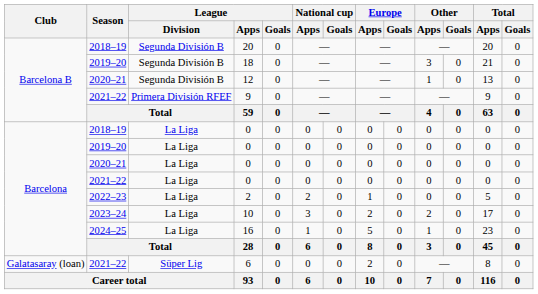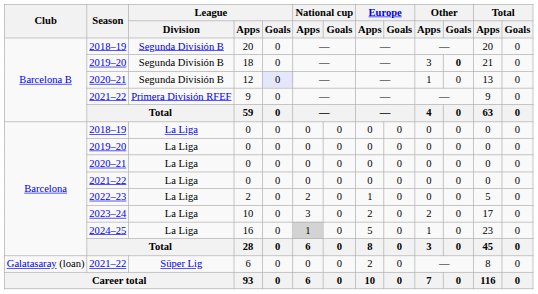(458, 63) normal -> (458, 63) bold
(278, 79) no background -> (278, 79) lavender background
(308, 230) no background -> (308, 230) lightgrey background
